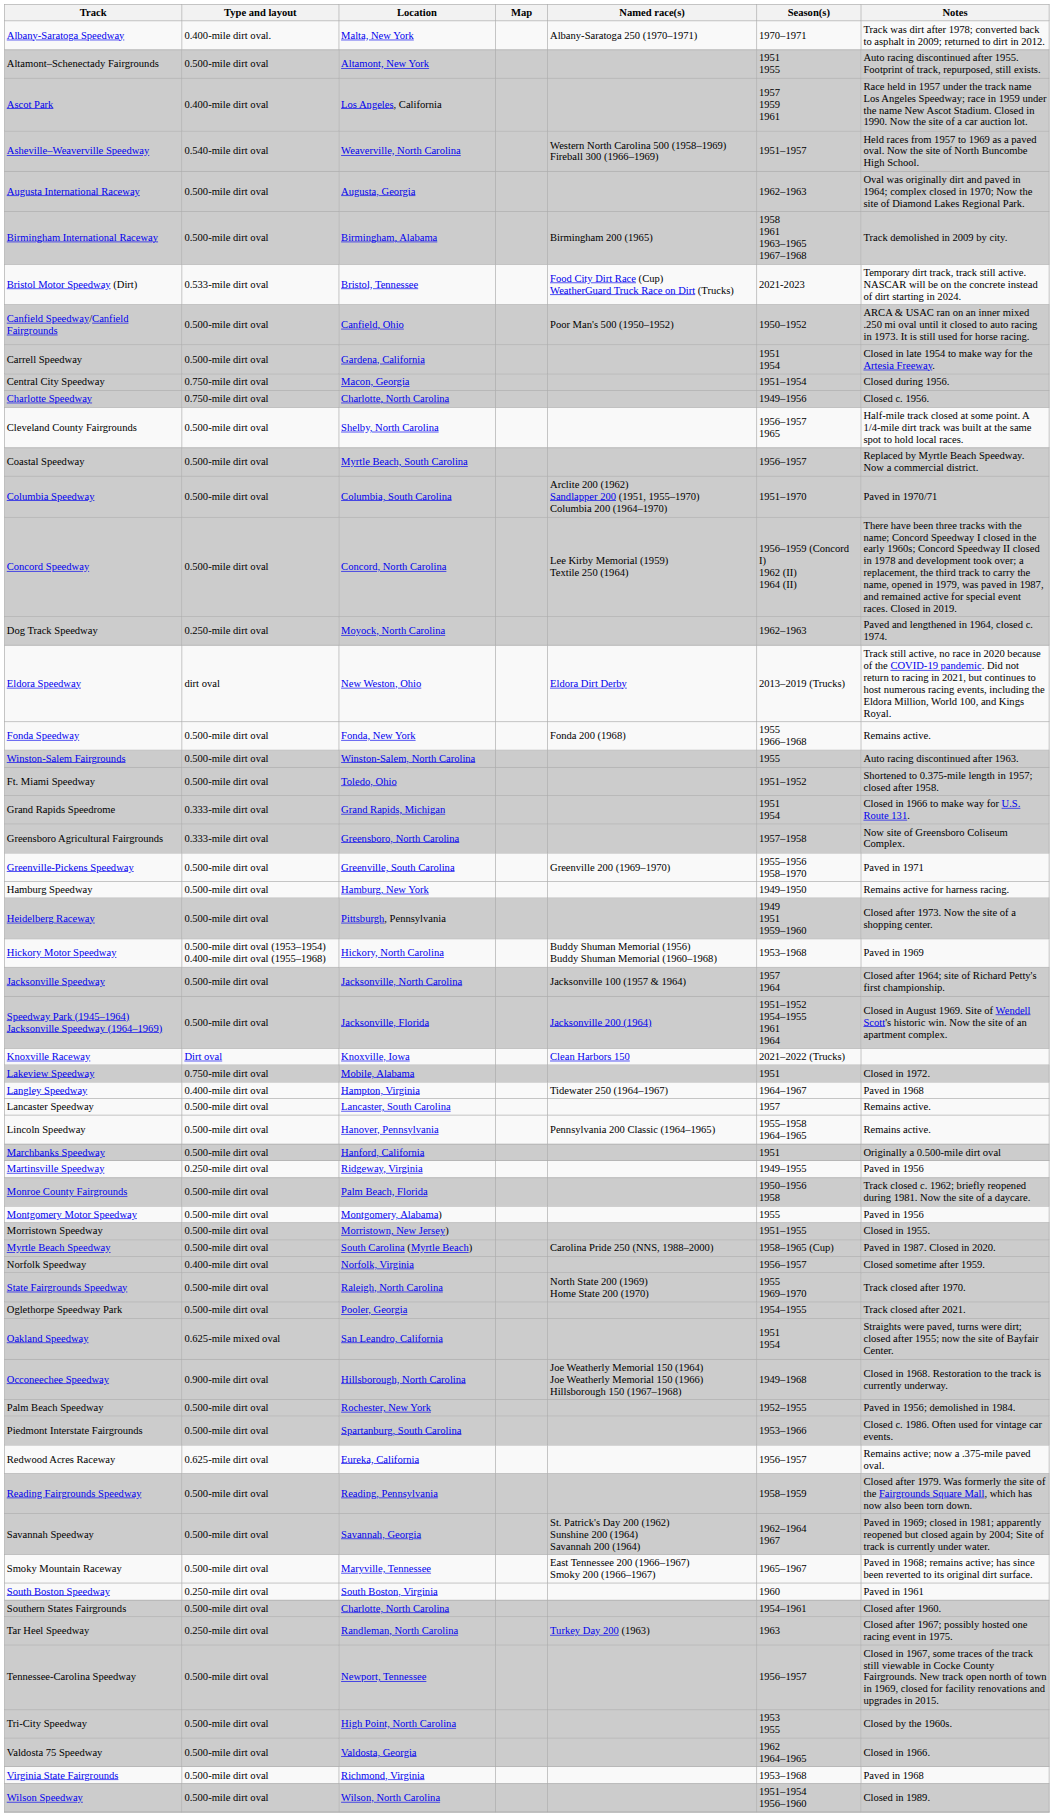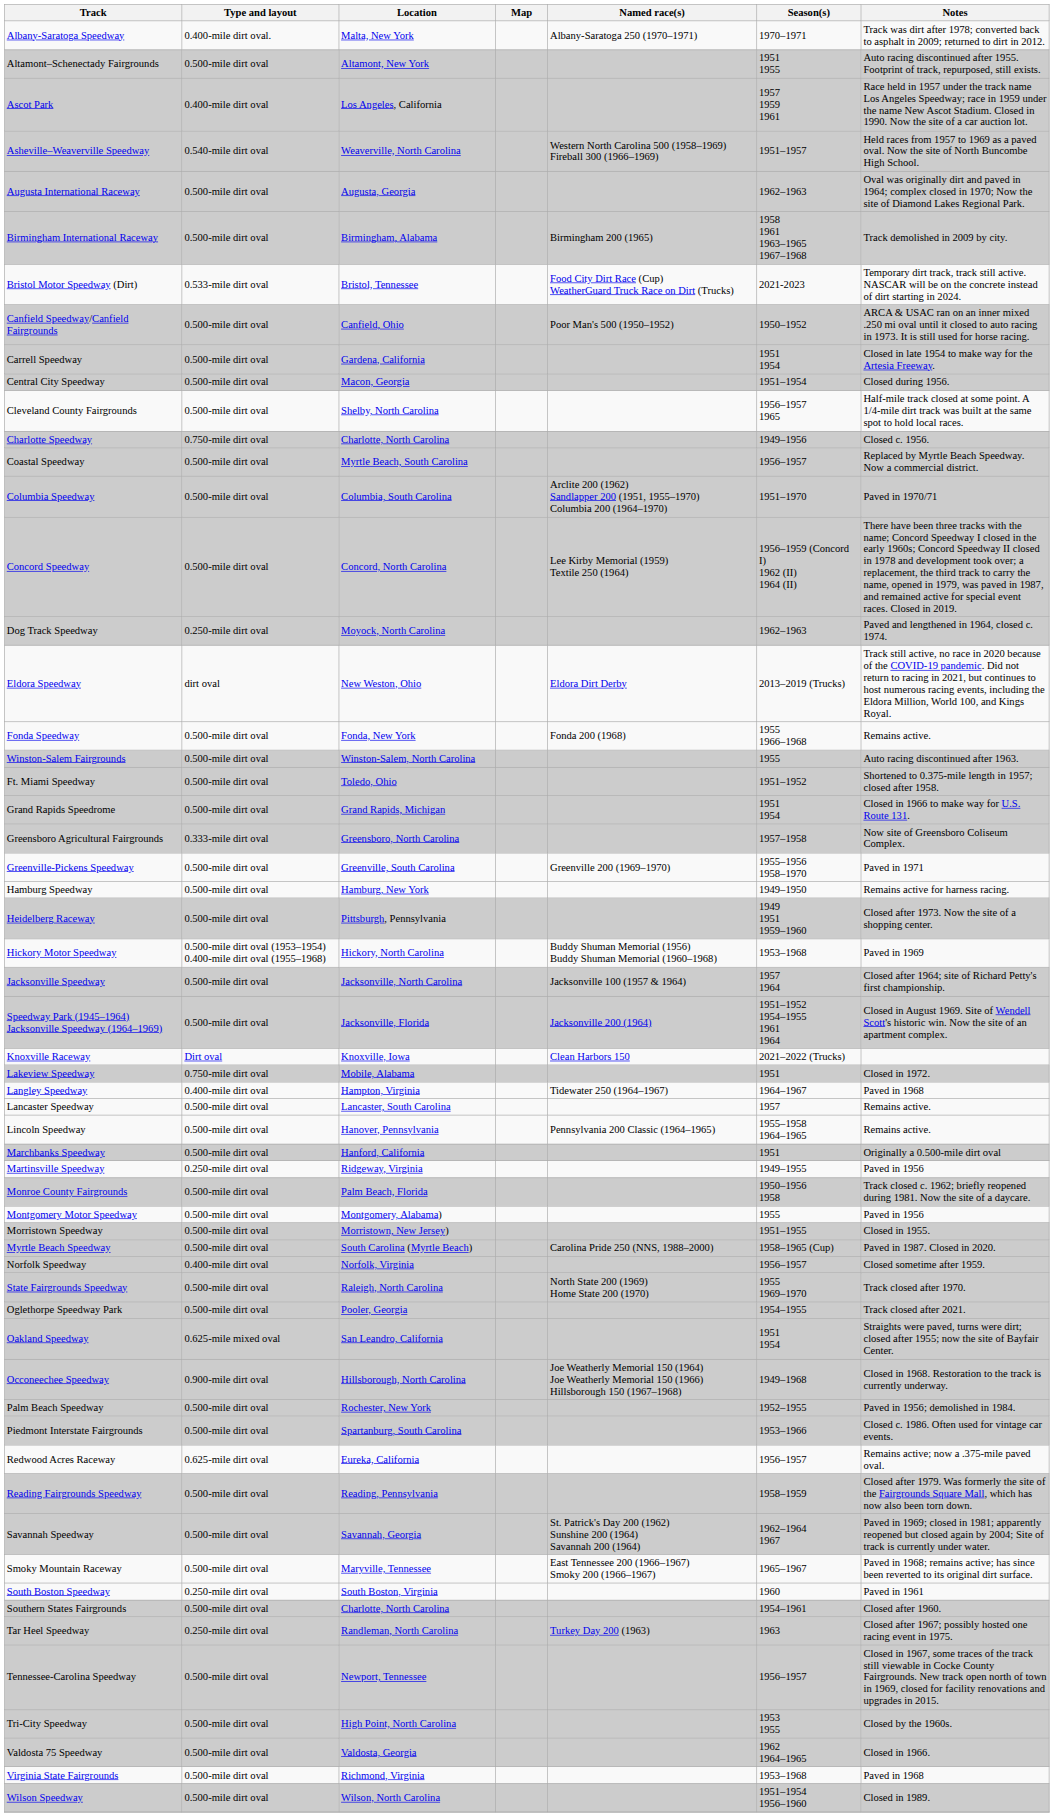(226, 382) 0.750-mile dirt oval -> (226, 382) 0.500-mile dirt oval
rows swapped: (49, 399) <-> (72, 427)
(226, 810) 0.333-mile dirt oval -> (226, 810) 0.500-mile dirt oval
